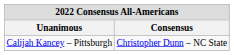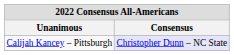(172, 43) no background -> (172, 43) lavender background
